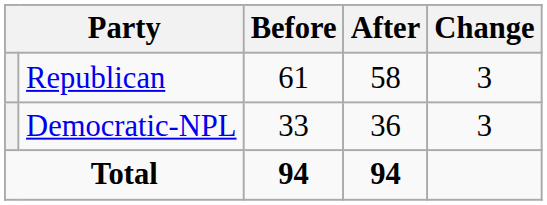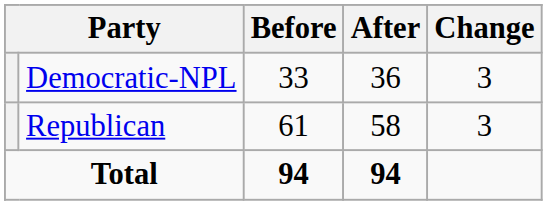rows swapped: (96, 77) <-> (131, 125)
